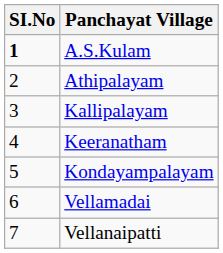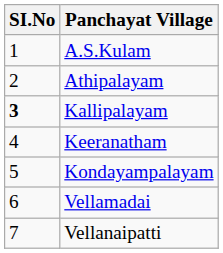(14, 50) bold -> (14, 50) normal
(14, 111) normal -> (14, 111) bold
